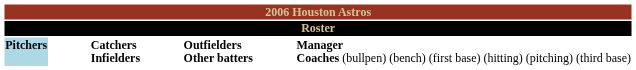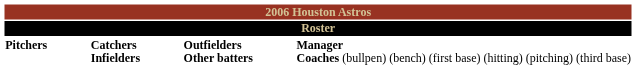(26, 45) lightblue background -> (26, 45) no background
